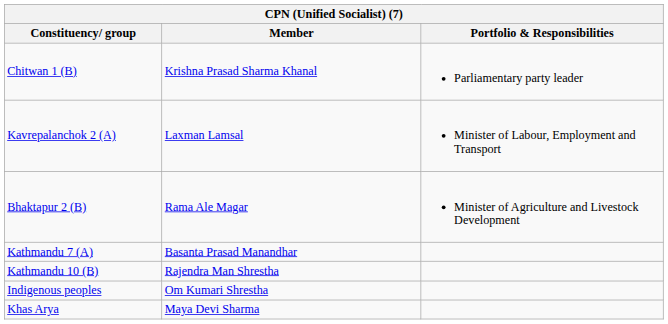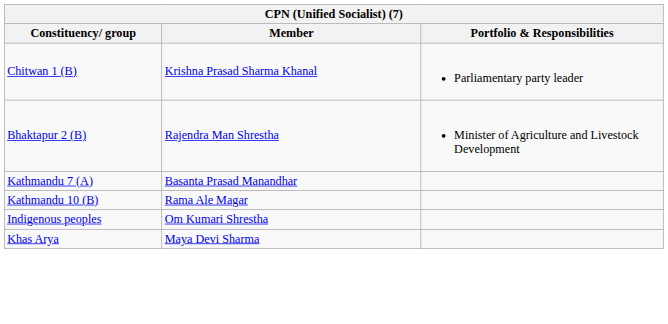- row: (62, 135)
(206, 206) Rama Ale Magar -> (222, 135) Rajendra Man Shrestha
(222, 271) Rajendra Man Shrestha -> (206, 200) Rama Ale Magar
